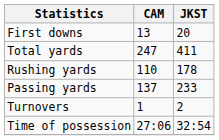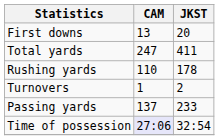rows swapped: (52, 88) <-> (38, 107)
(154, 126) no background -> (154, 126) lavender background
